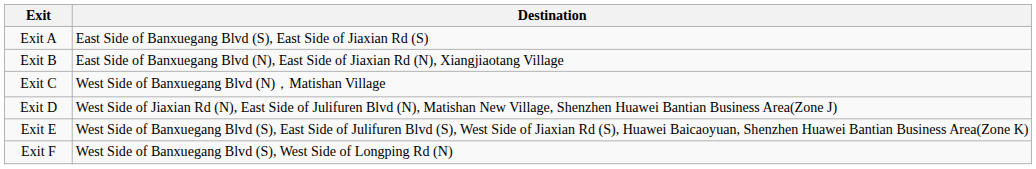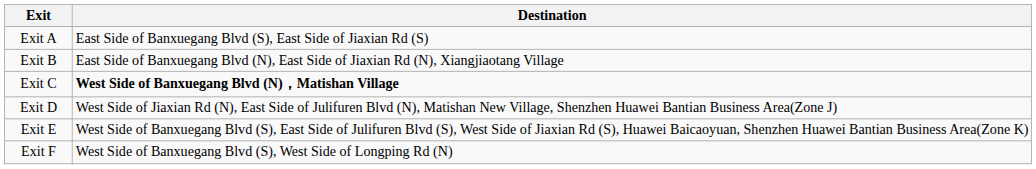(231, 83) normal -> (237, 83) bold
